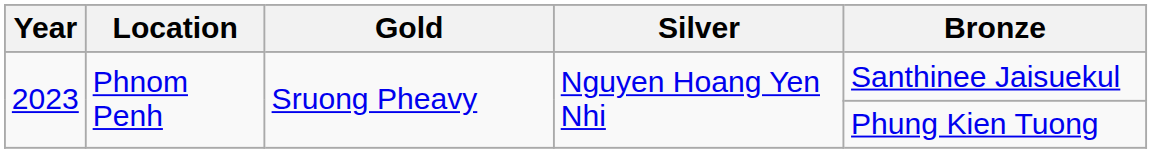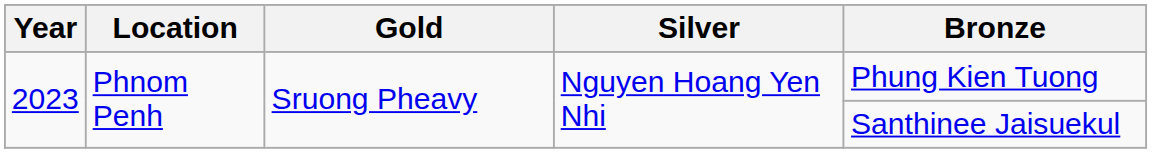(986, 76) Santhinee Jaisuekul -> (975, 76) Phung Kien Tuong
(975, 123) Phung Kien Tuong -> (986, 123) Santhinee Jaisuekul
